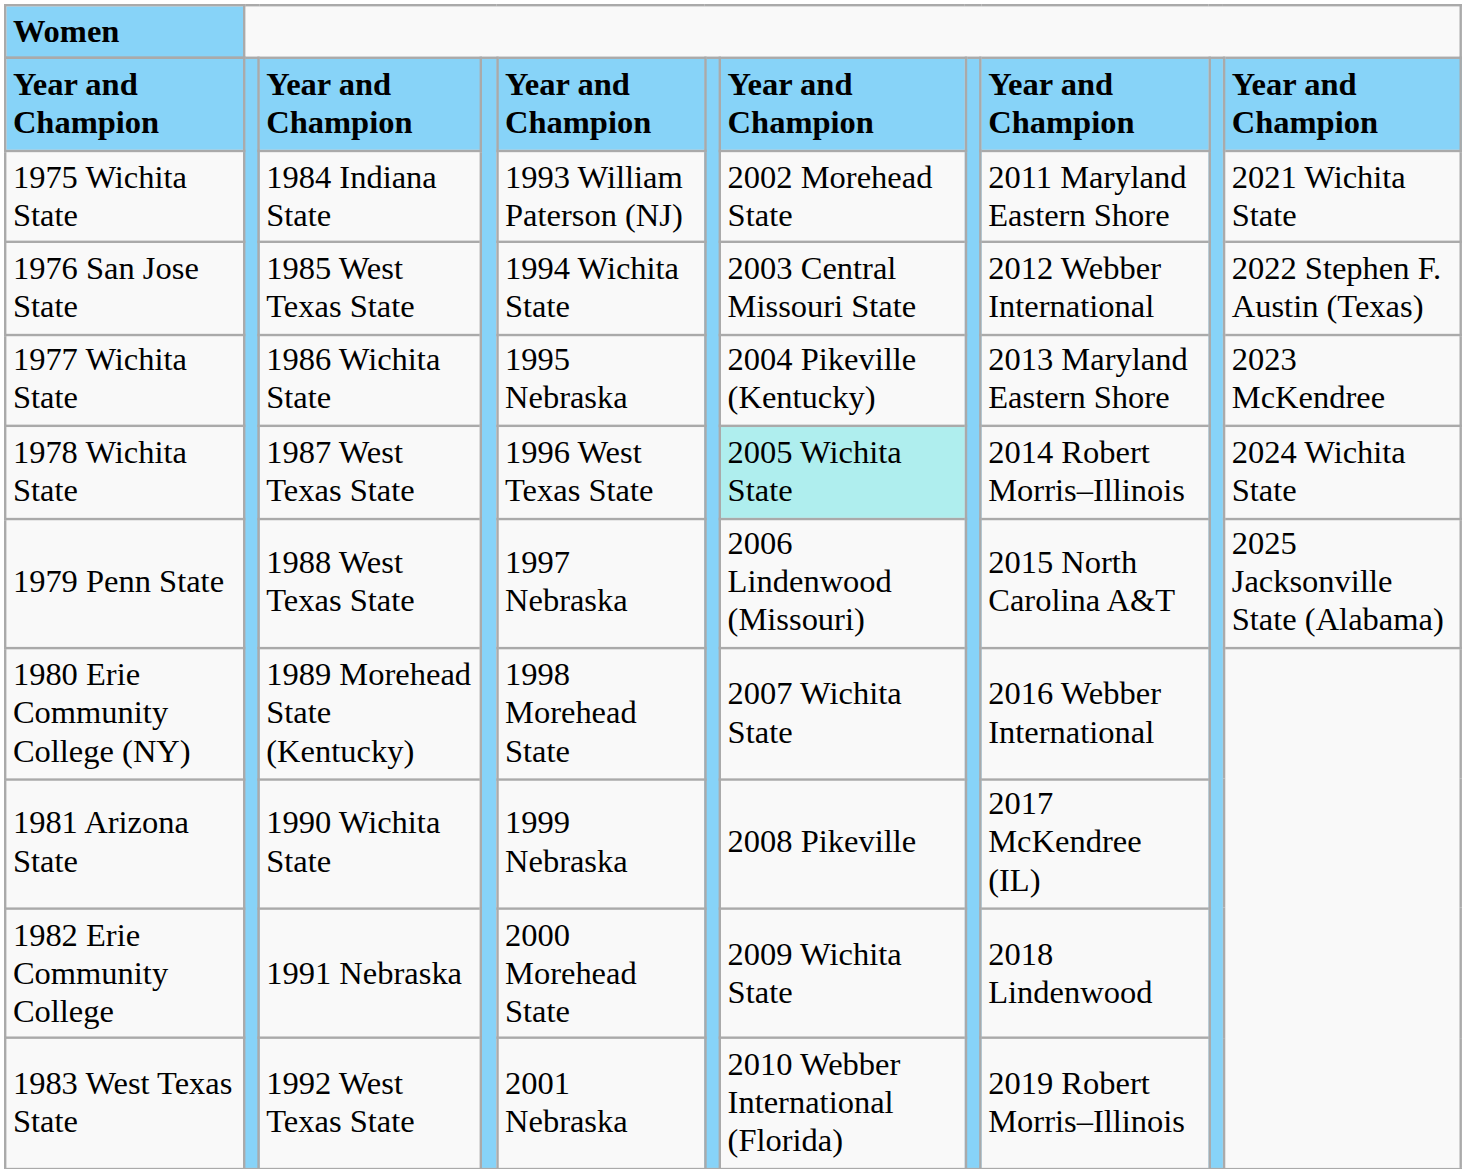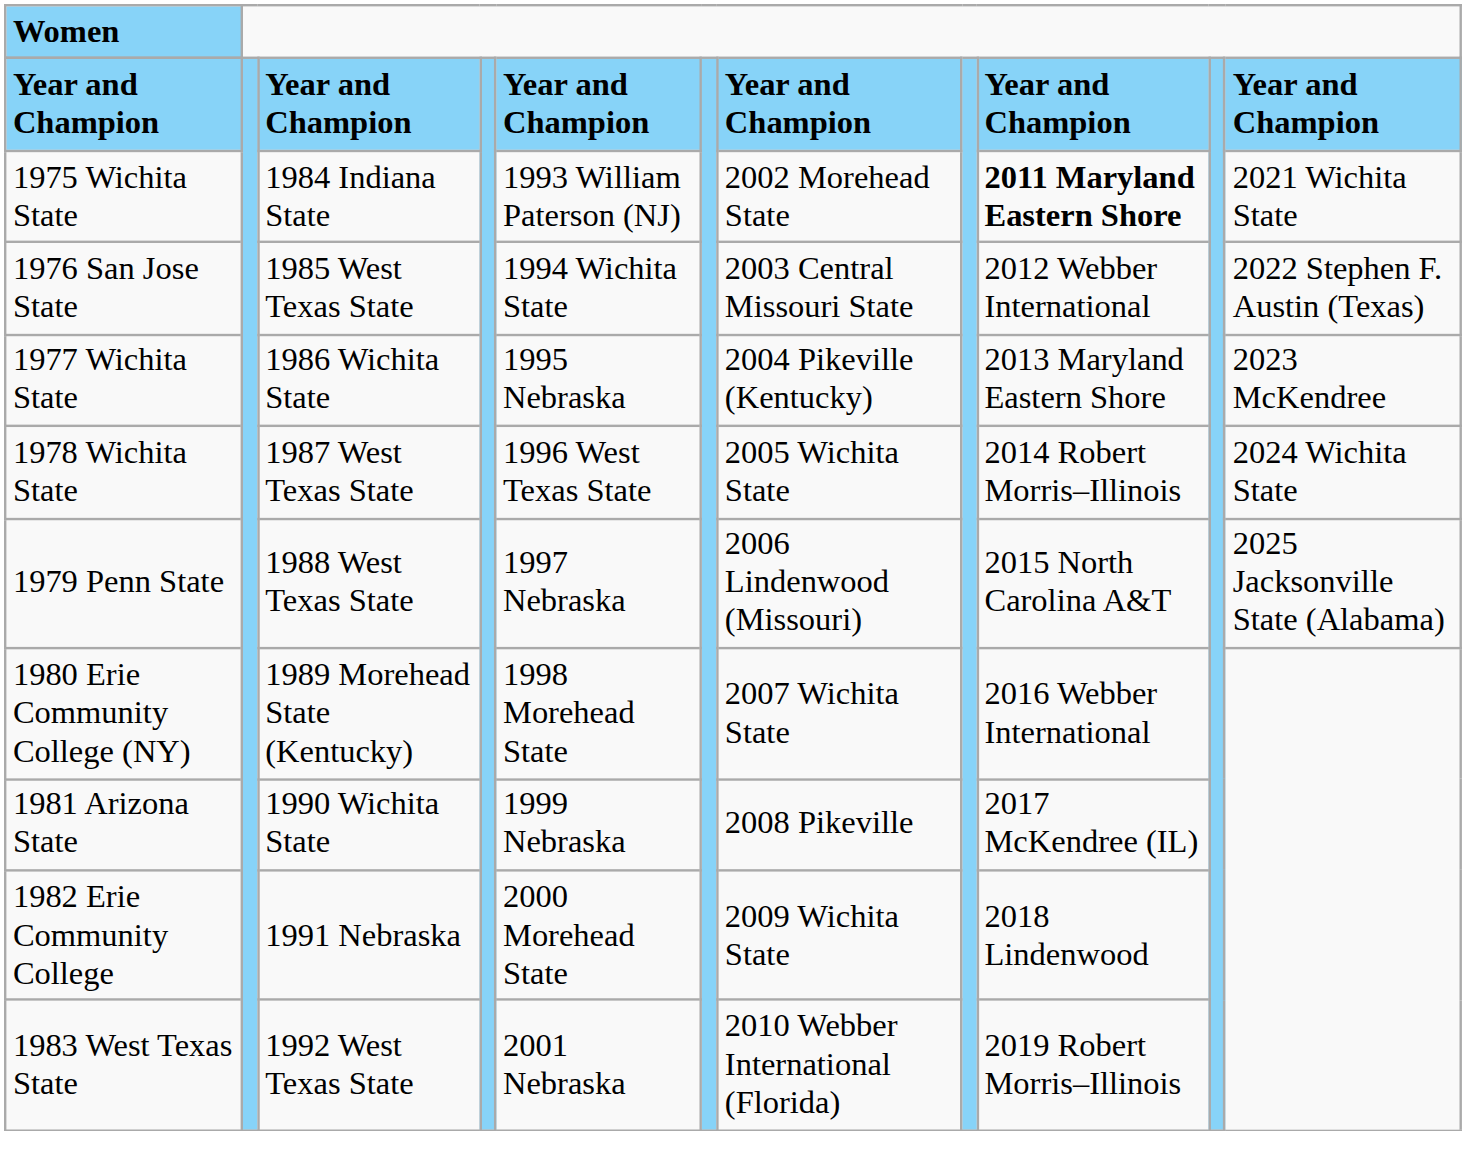(1087, 195) normal -> (1090, 195) bold
(815, 471) paleturquoise background -> (812, 471) no background
